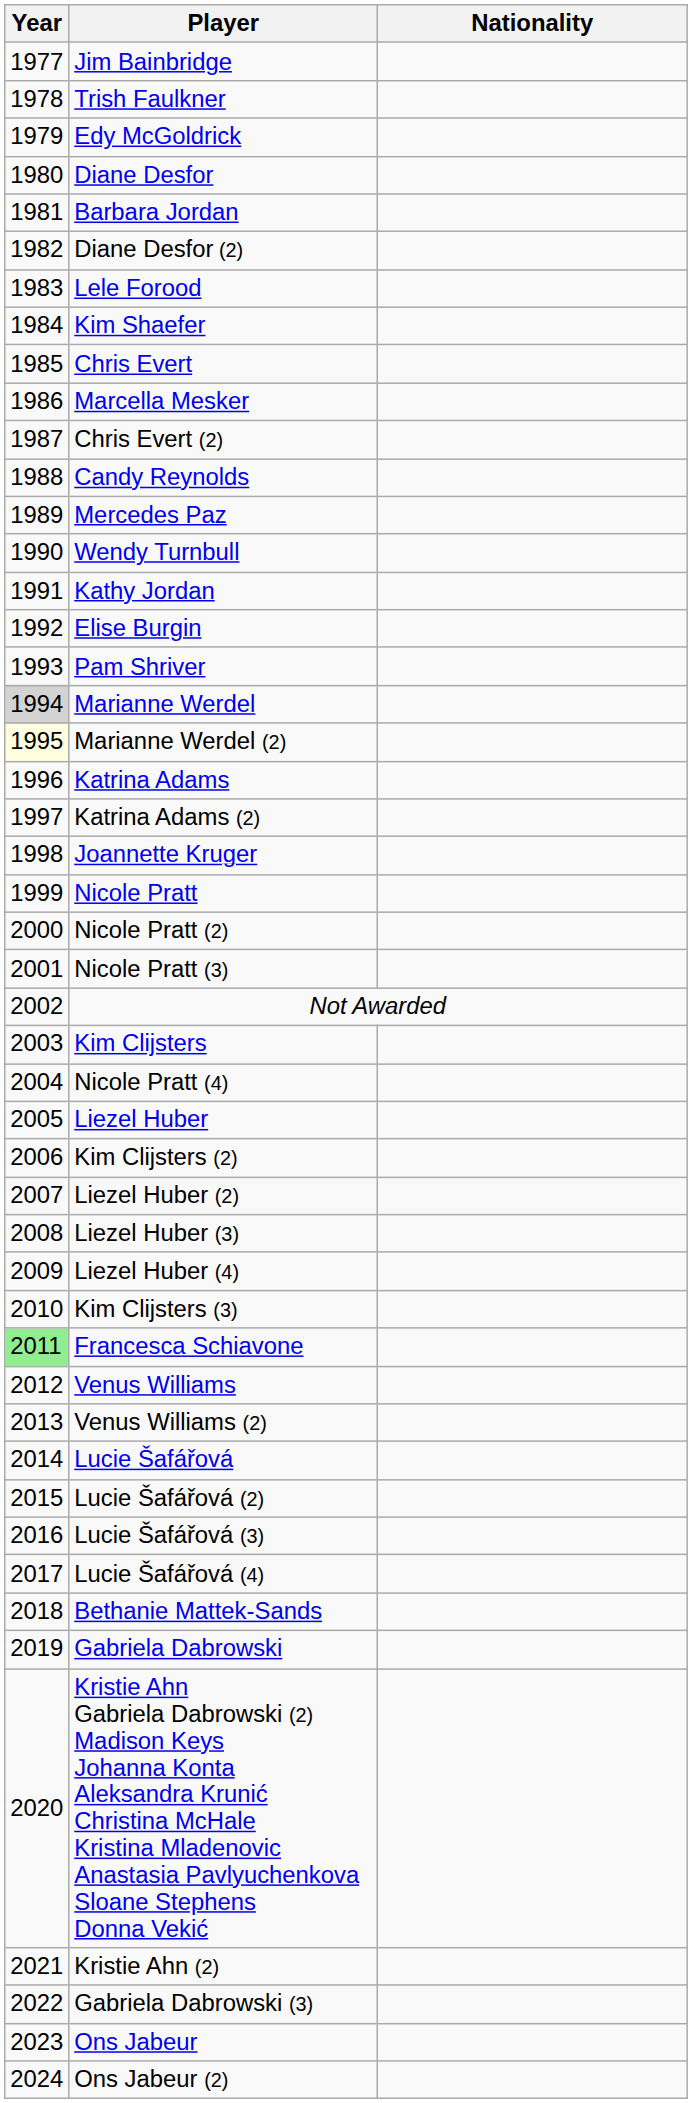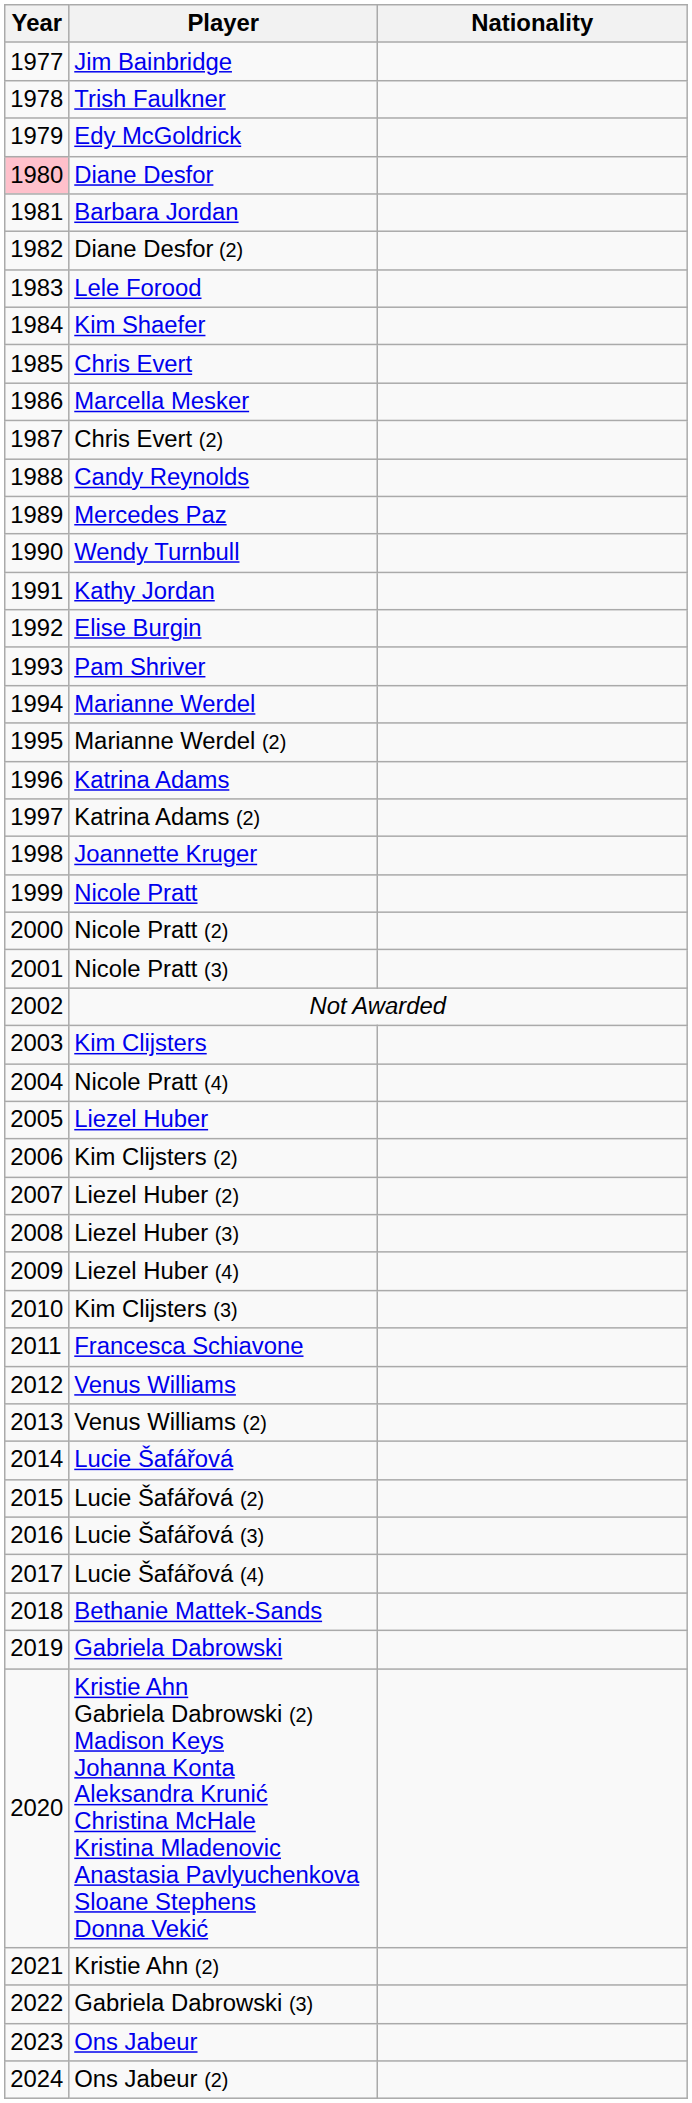(37, 174) no background -> (37, 174) pink background
(37, 703) lightgrey background -> (37, 703) no background
(37, 741) lightyellow background -> (37, 741) no background
(36, 1346) lightgreen background -> (36, 1346) no background
